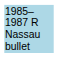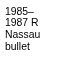(29, 29) lightblue background -> (29, 29) no background
